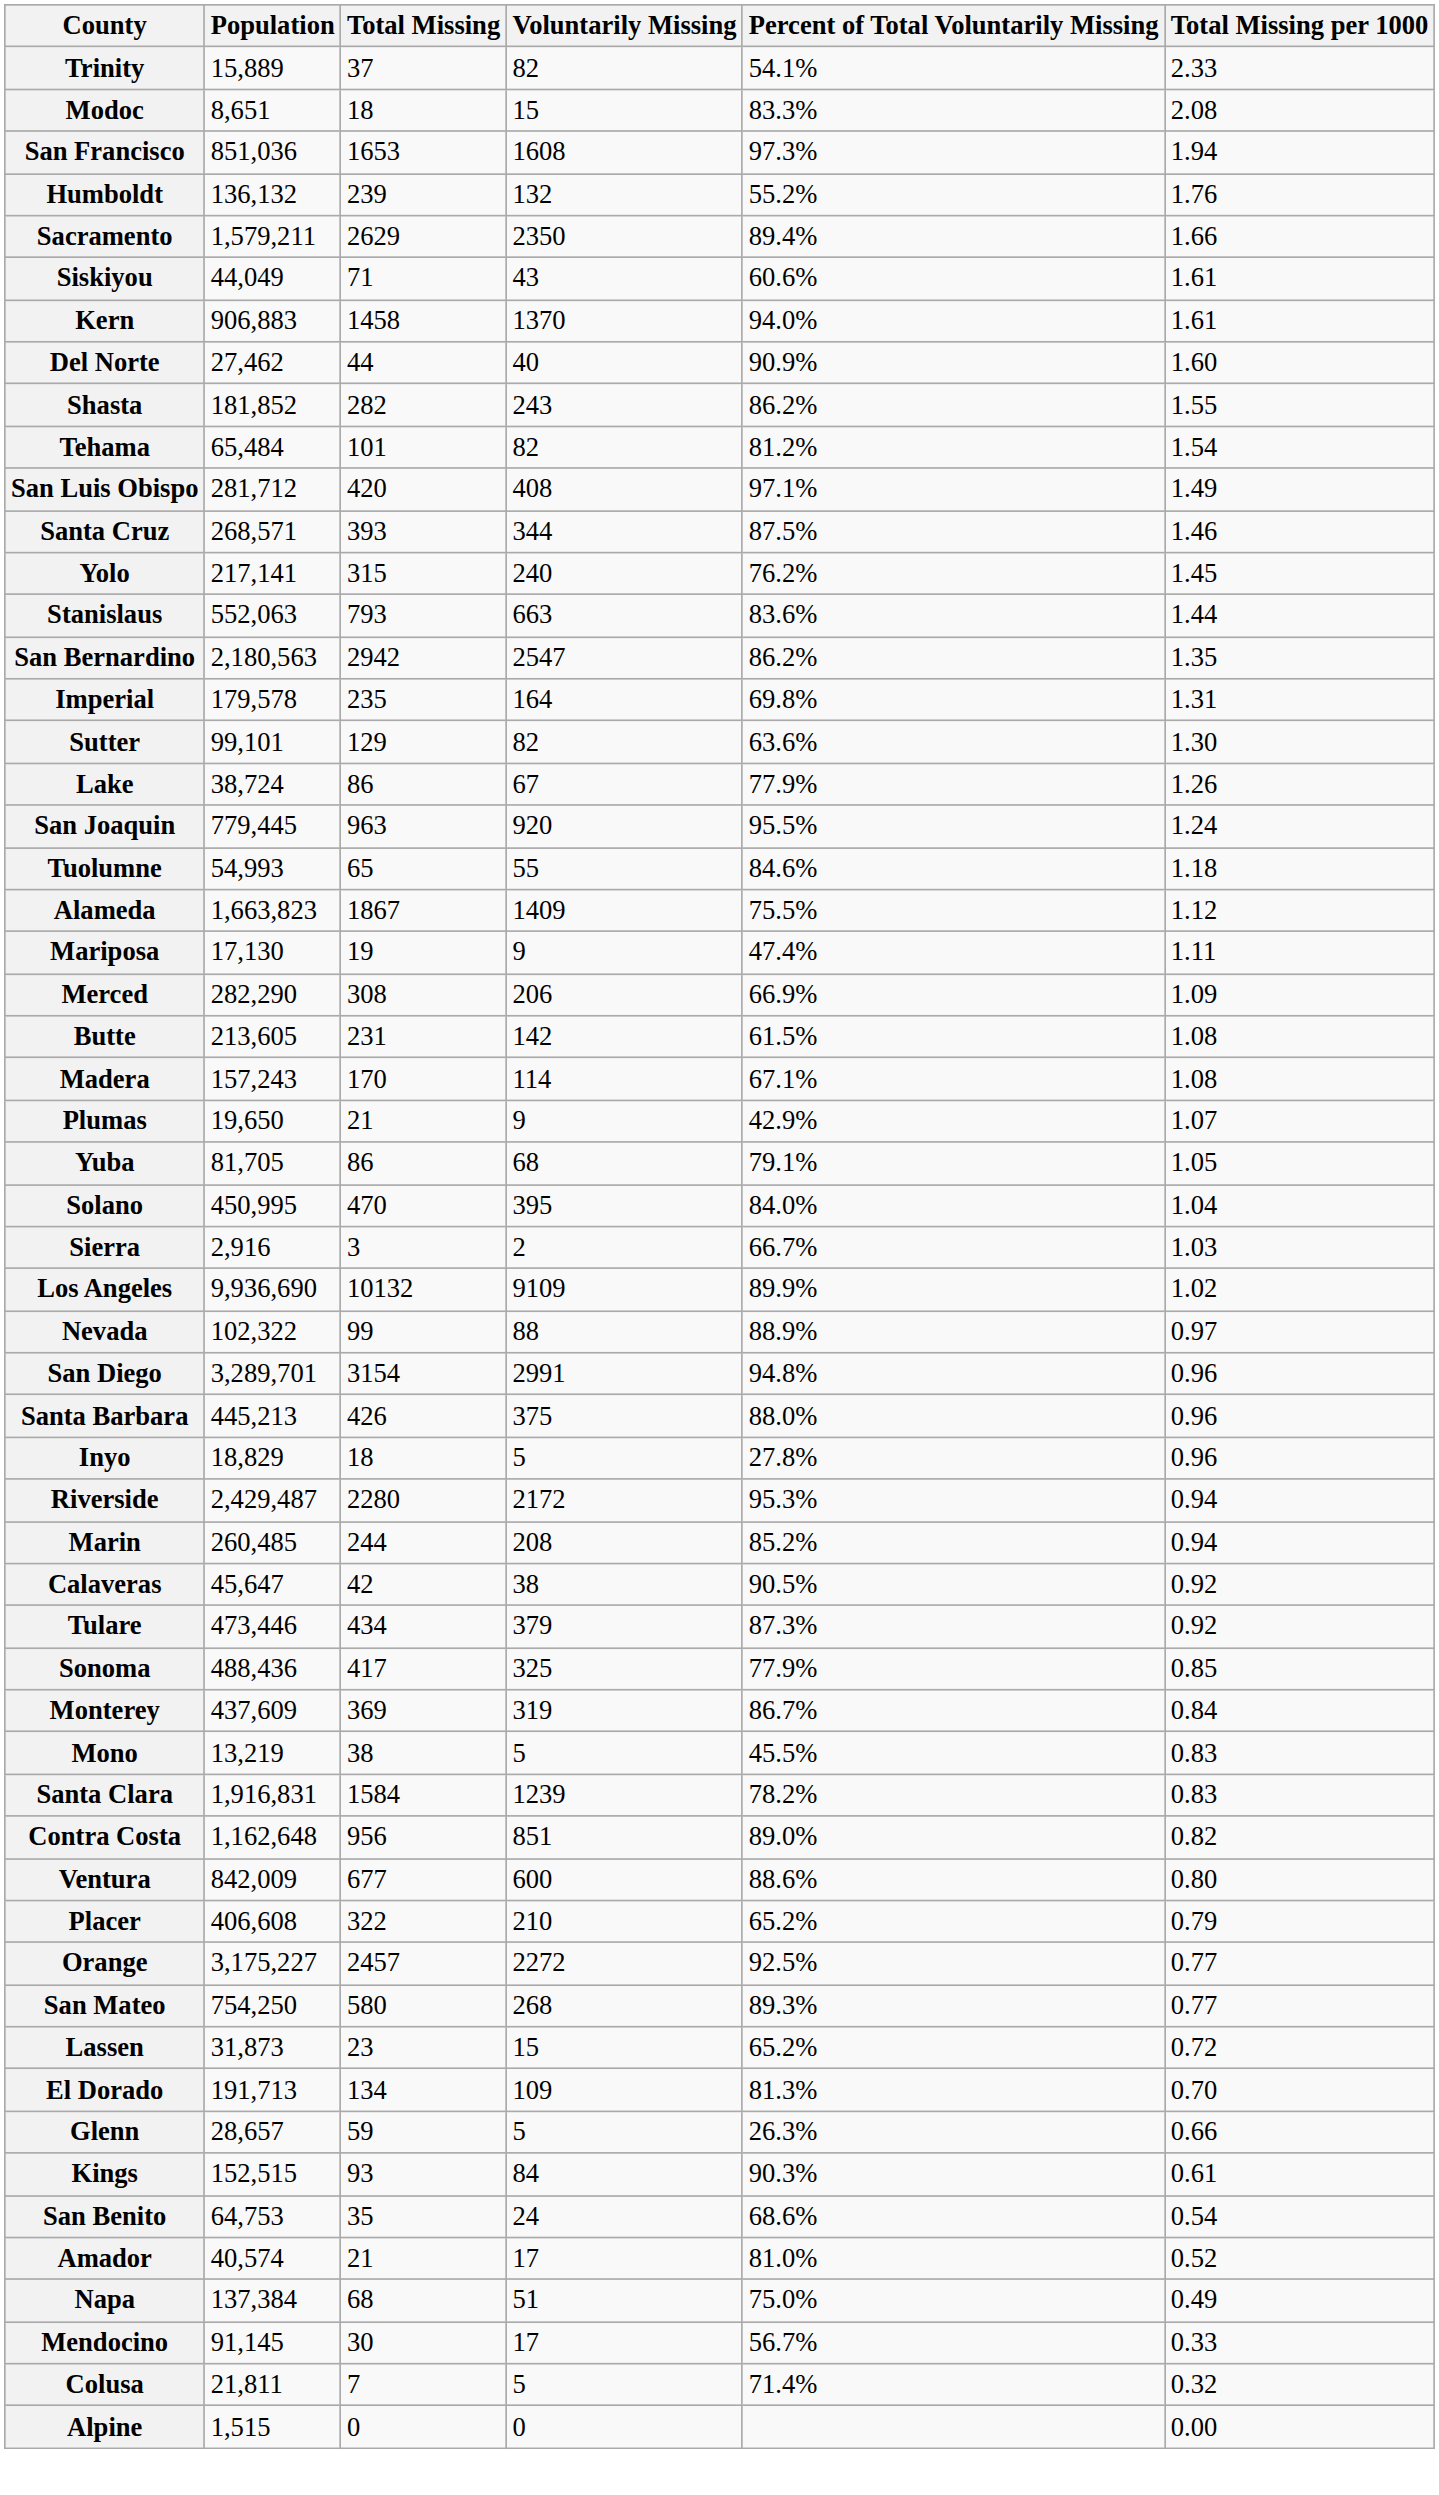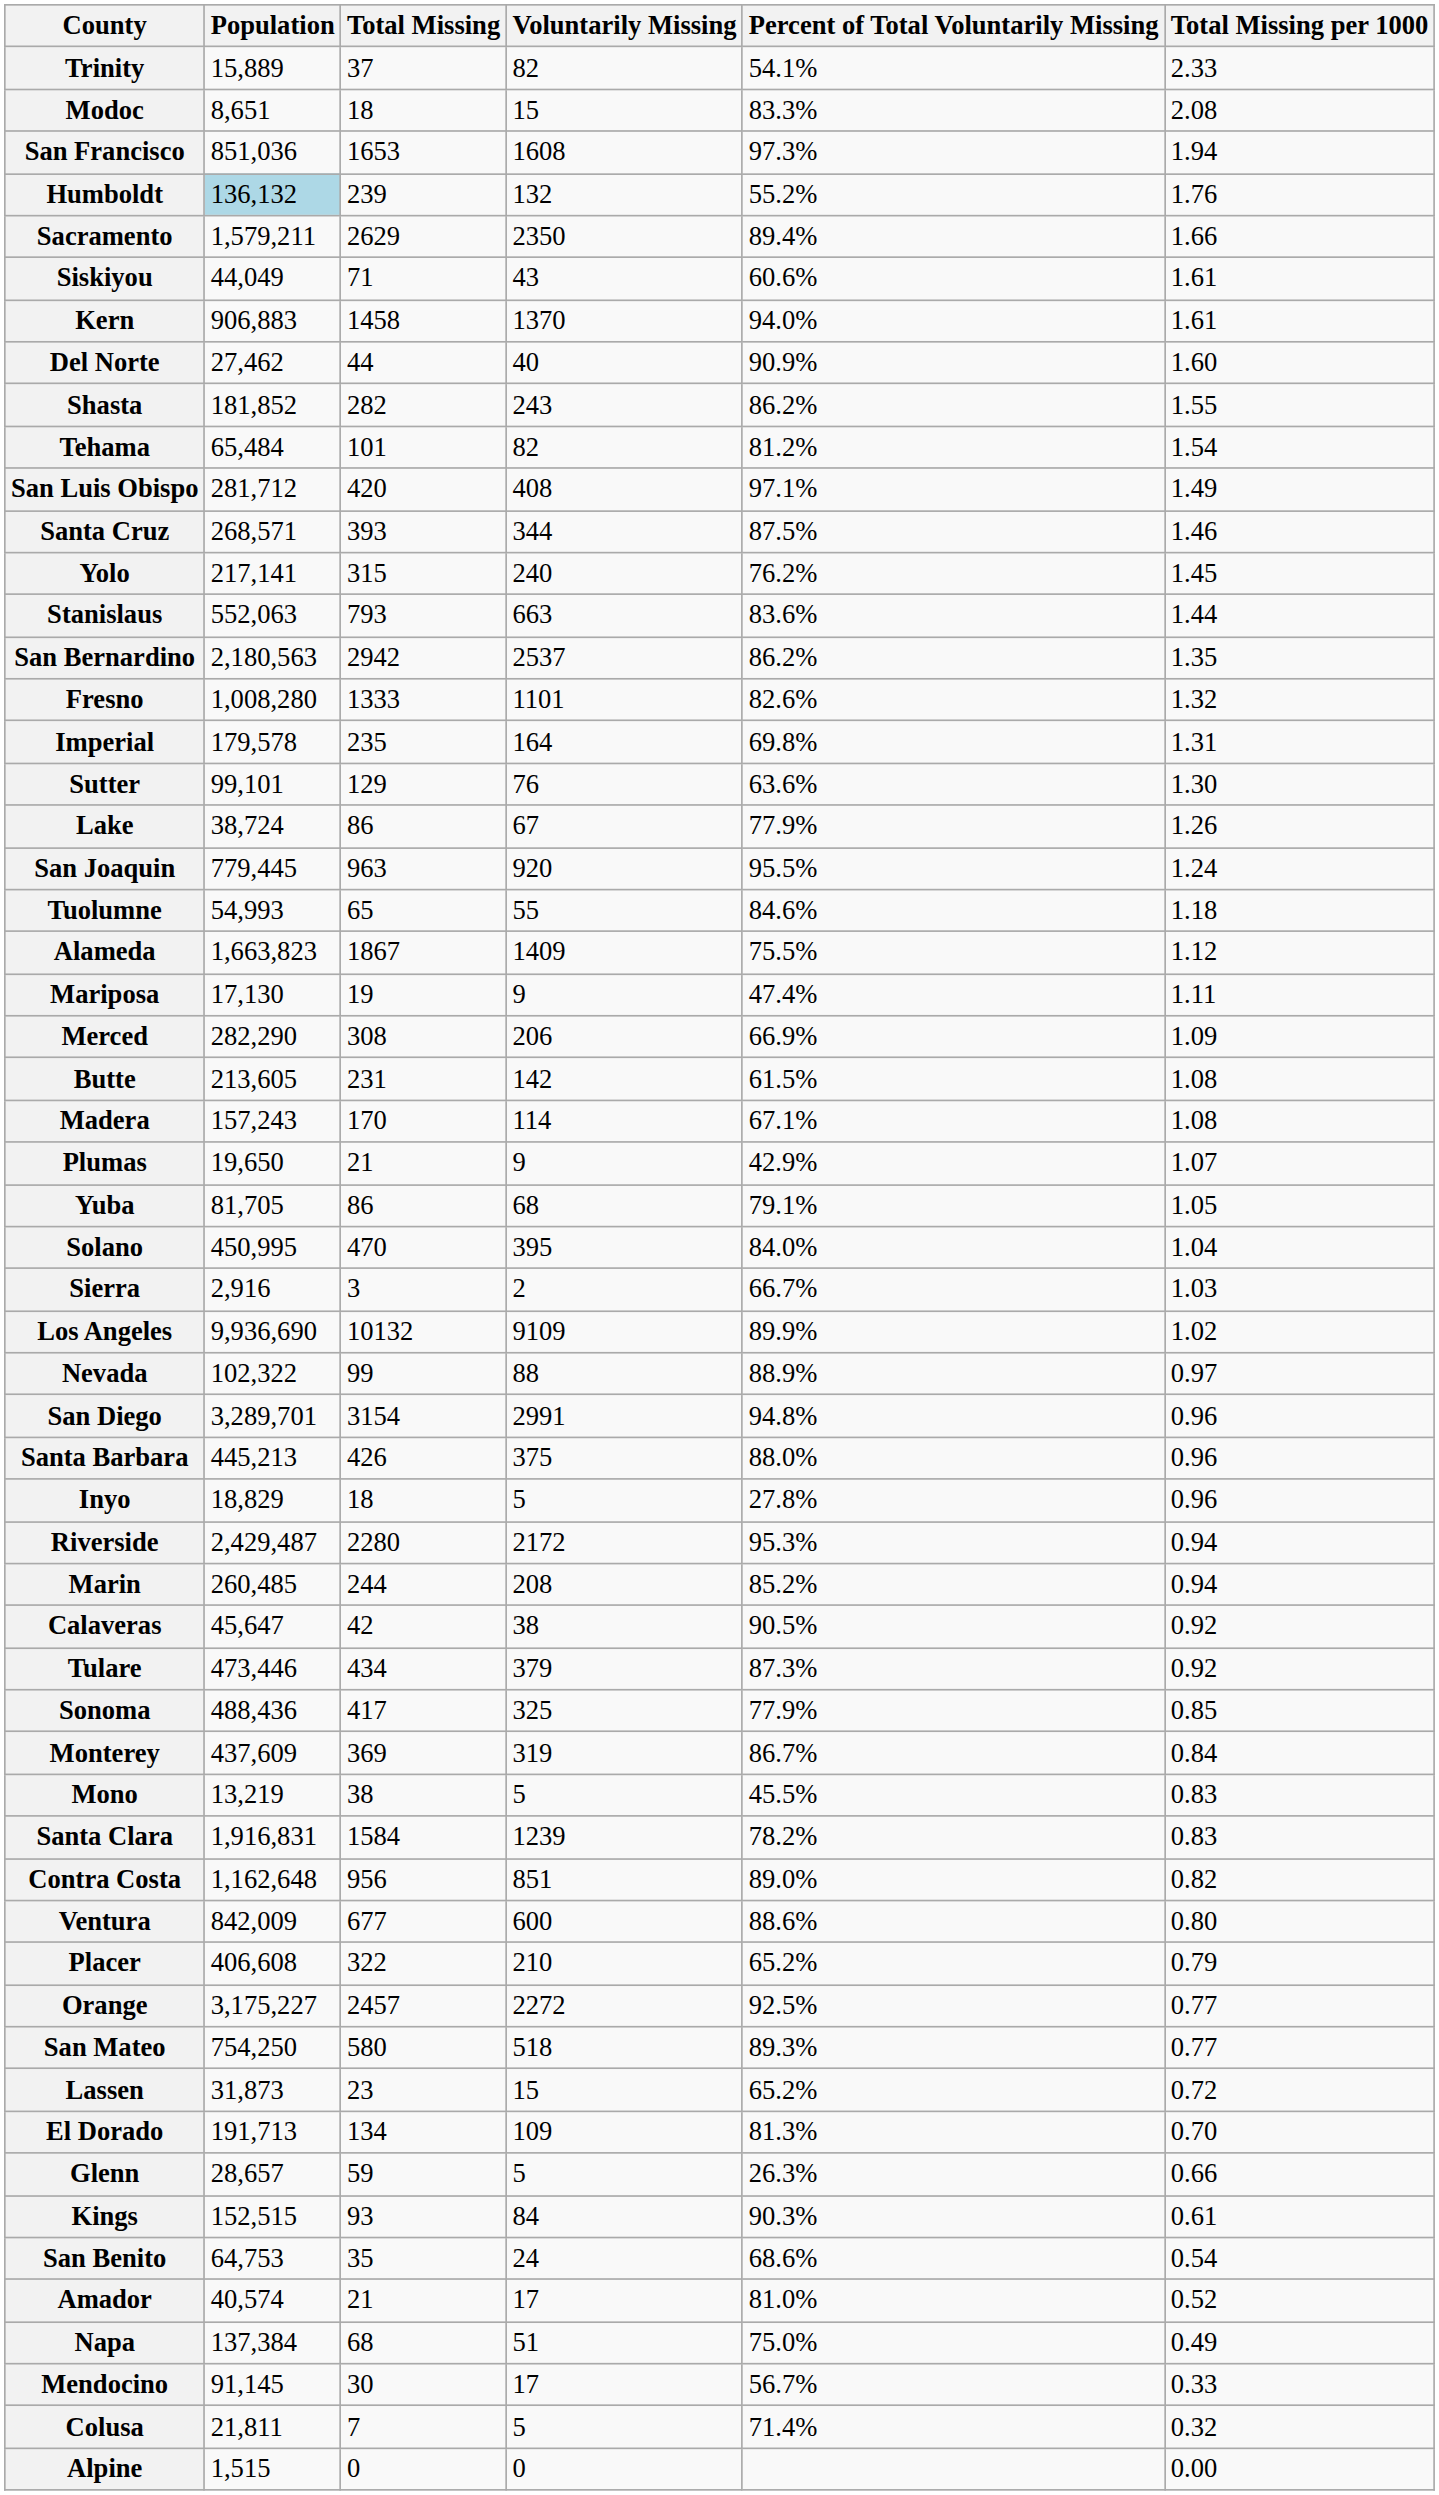(254, 194) no background -> (254, 194) lightblue background
(539, 657) 2547 -> (539, 657) 2537
+ row: (105, 699)
(526, 741) 82 -> (526, 783) 76
(532, 2005) 268 -> (532, 2047) 518
